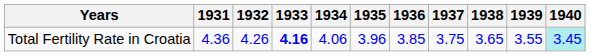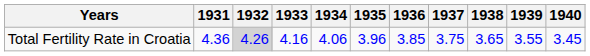(255, 39) no background -> (255, 39) lightgrey background
(294, 39) bold -> (294, 39) normal
(568, 39) paleturquoise background -> (568, 39) no background
